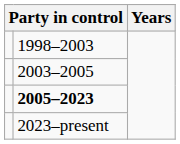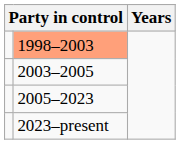(56, 44) no background -> (56, 44) lightsalmon background
(56, 98) bold -> (56, 98) normal
